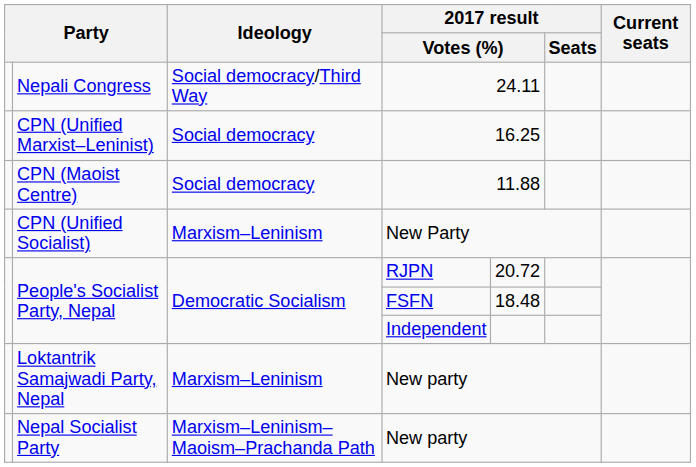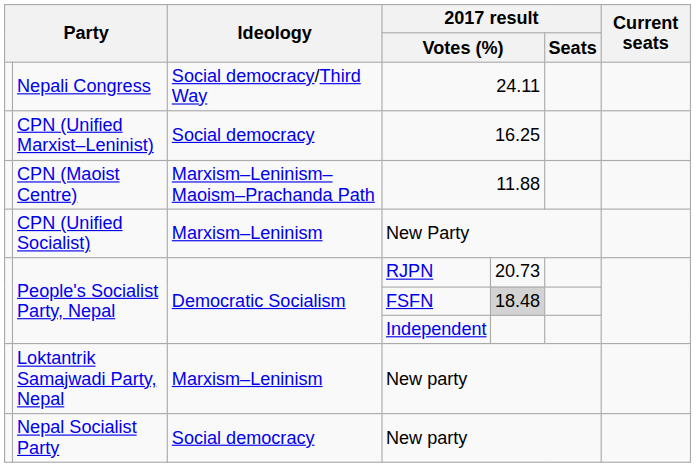(243, 184) Social democracy -> (273, 184) Marxism–Leninism–Maoism–Prachanda Path
(518, 272) 20.72 -> (518, 272) 20.73
(518, 300) no background -> (518, 300) lightgrey background
(273, 437) Marxism–Leninism–Maoism–Prachanda Path -> (243, 437) Social democracy
